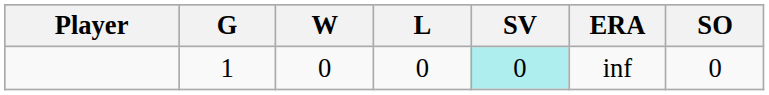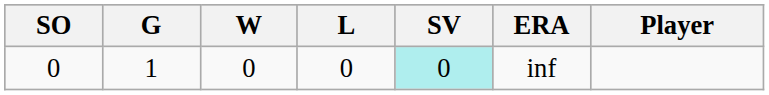columns swapped: (92, 25) <-> (715, 25)
